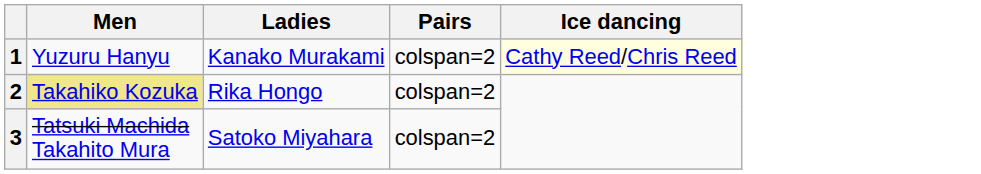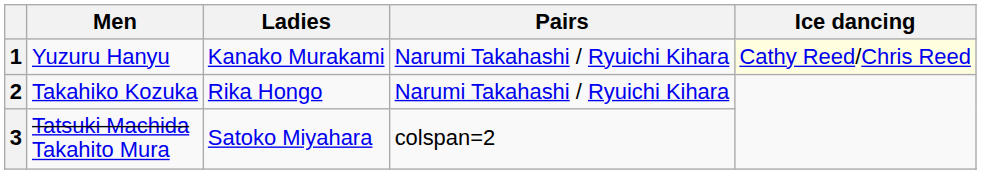(445, 56) colspan=2 -> (562, 56) Narumi Takahashi / Ryuichi Kihara
(115, 91) khaki background -> (115, 91) no background
(445, 91) colspan=2 -> (562, 91) Narumi Takahashi / Ryuichi Kihara
